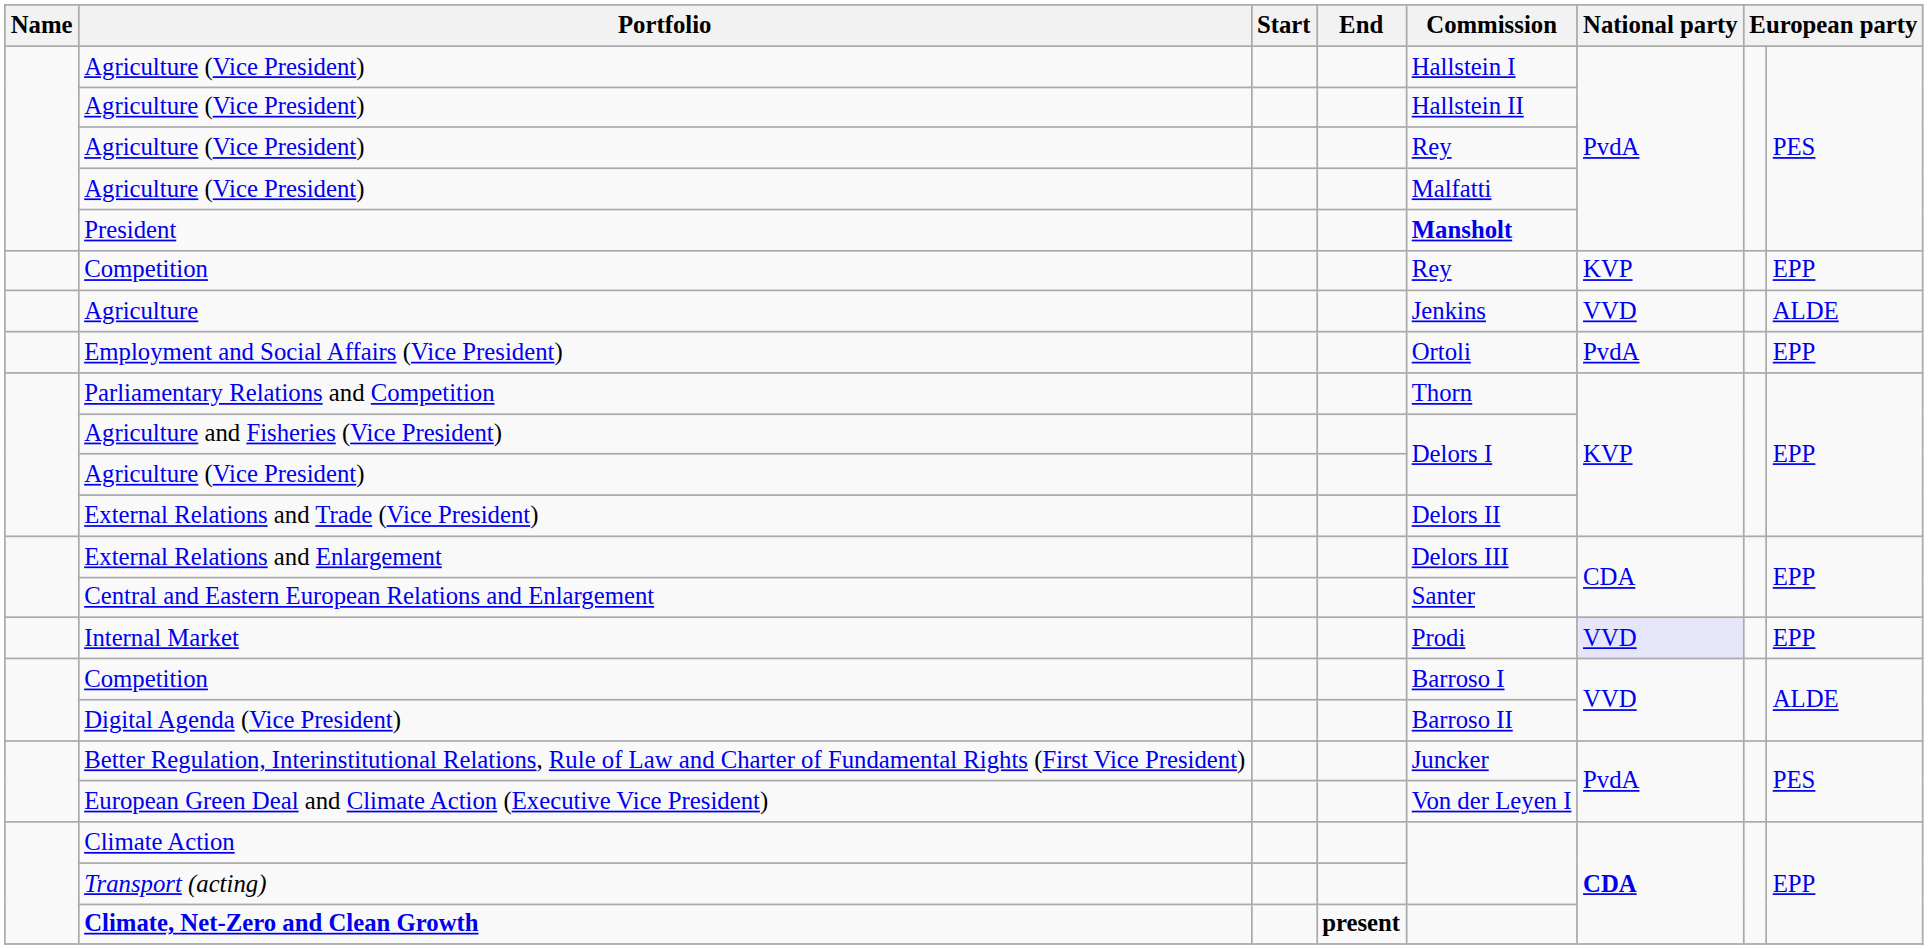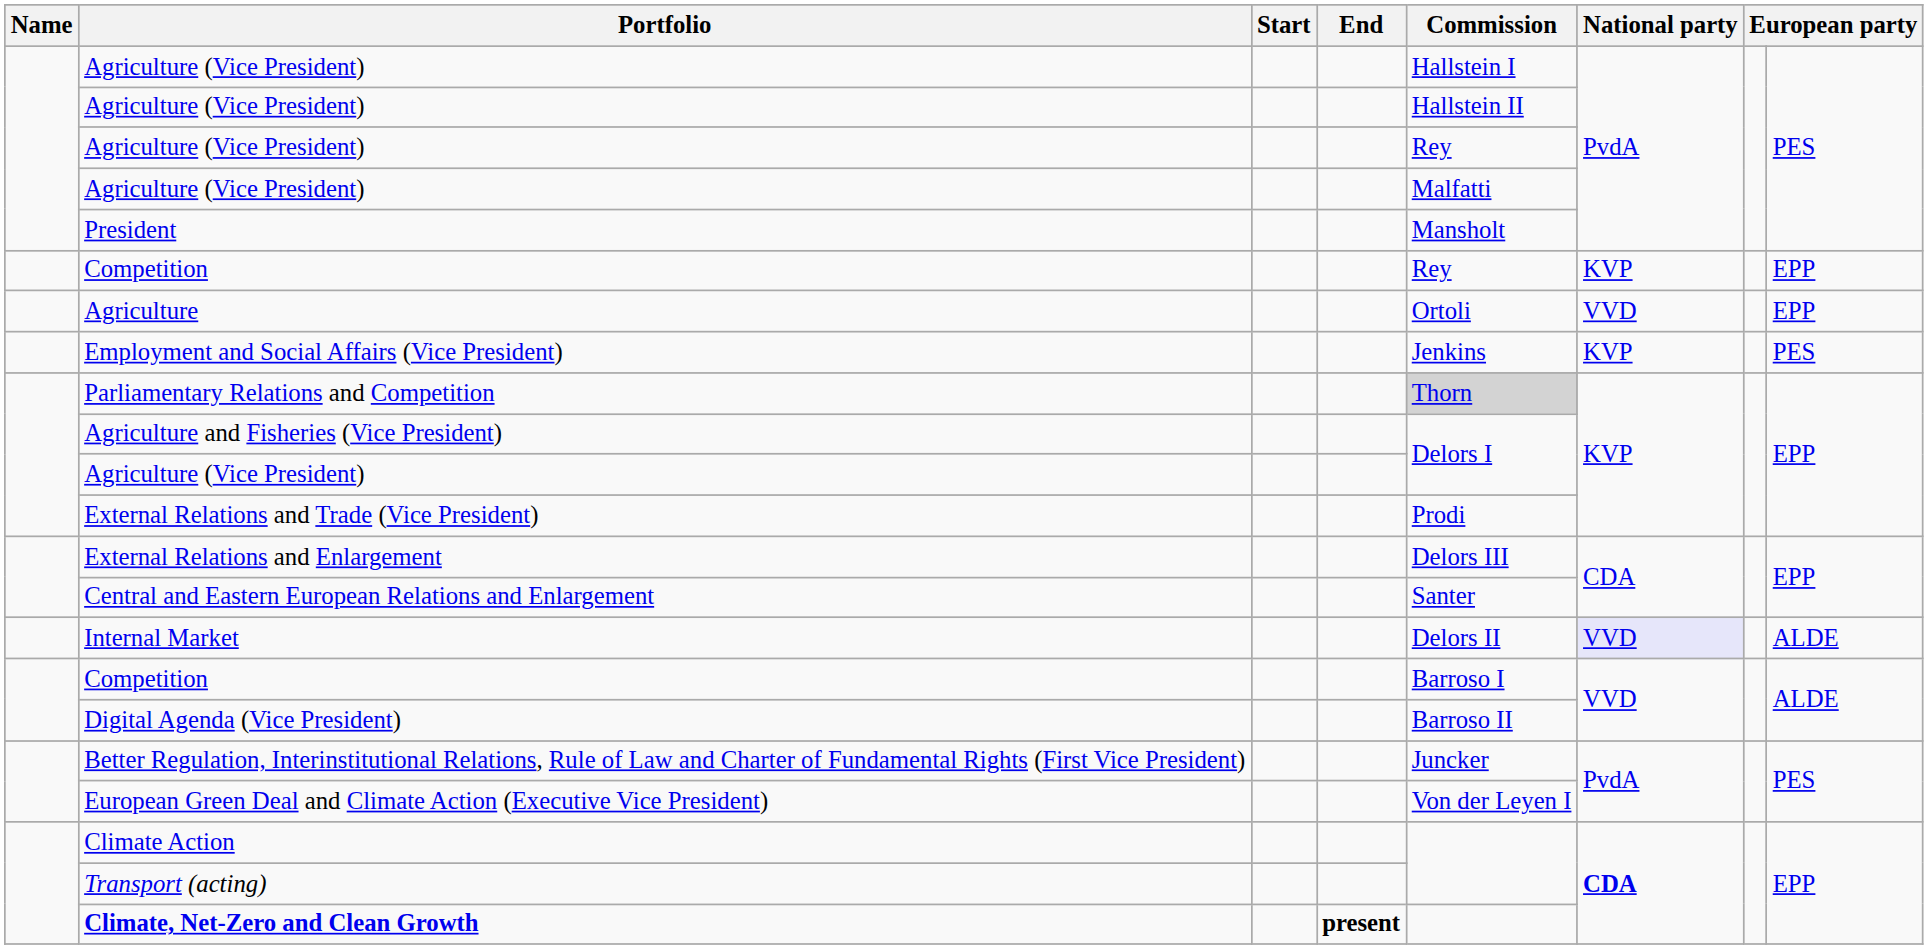(1462, 229) bold -> (1459, 229) normal
(1449, 311) Jenkins -> (1441, 311) Ortoli
(1806, 311) ALDE -> (1794, 311) EPP
(1441, 352) Ortoli -> (1449, 352) Jenkins
(1611, 352) PvdA -> (1608, 352) KVP
(1794, 352) EPP -> (1794, 352) PES
(1442, 392) no background -> (1442, 392) lightgrey background
(1456, 515) Delors II -> (1439, 515) Prodi
(1439, 638) Prodi -> (1456, 638) Delors II
(1794, 638) EPP -> (1806, 638) ALDE
